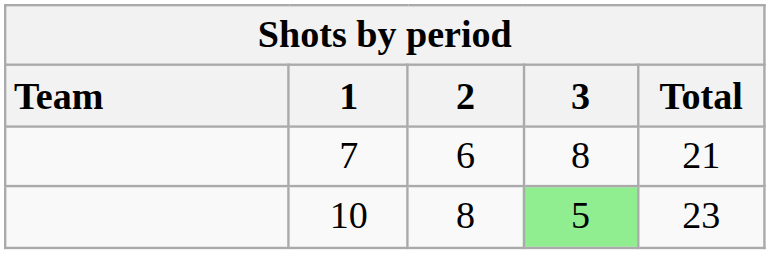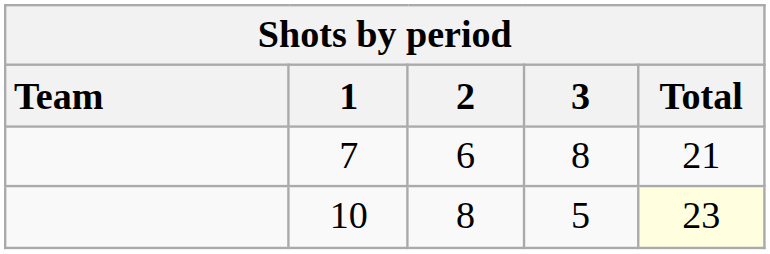(580, 215) lightgreen background -> (580, 215) no background
(701, 215) no background -> (701, 215) lightyellow background
